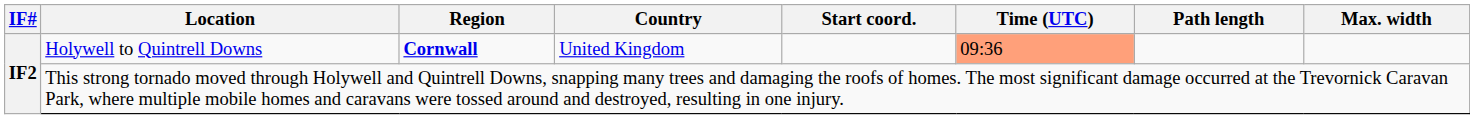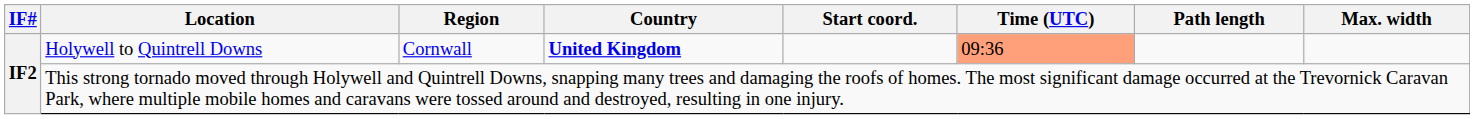(441, 48) bold -> (437, 48) normal
(622, 48) normal -> (615, 48) bold
